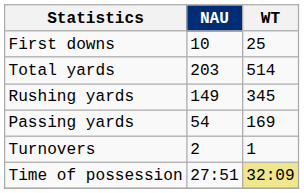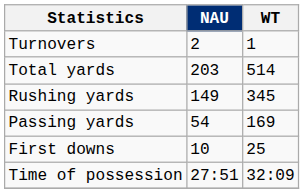rows swapped: (62, 44) <-> (52, 149)
(271, 176) khaki background -> (271, 176) no background
